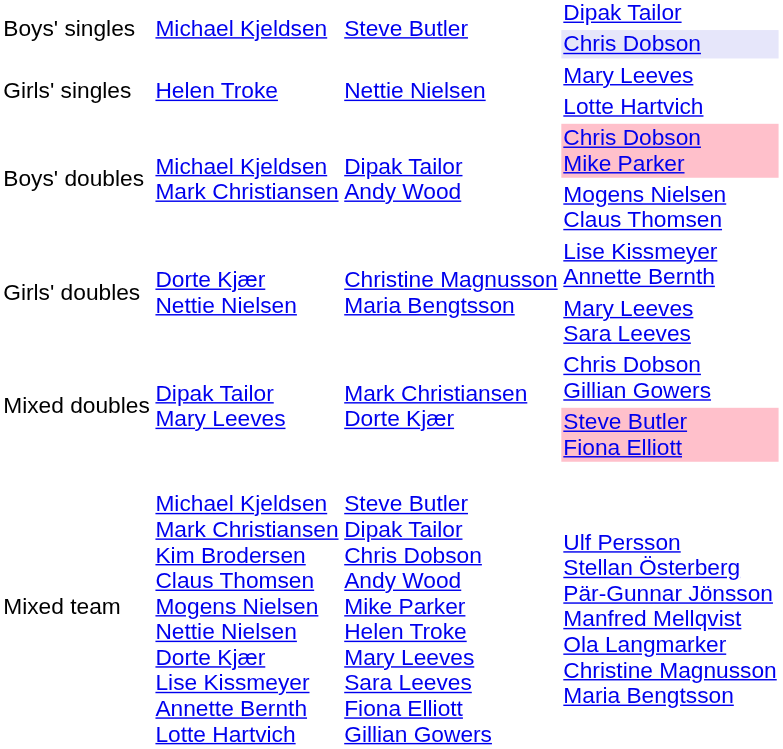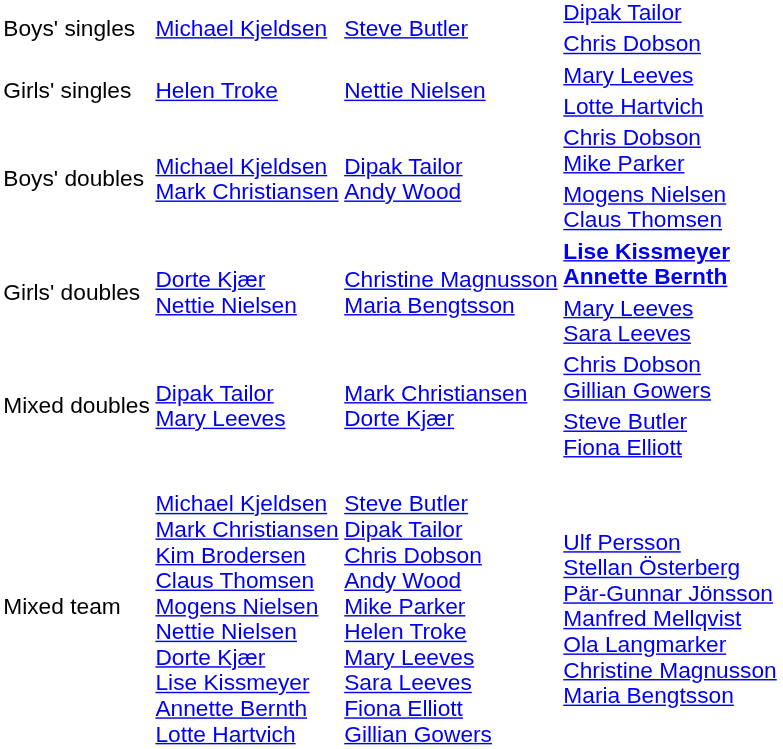(632, 44) lavender background -> (632, 44) no background
(632, 150) pink background -> (632, 150) no background
(640, 264) normal -> (647, 264) bold
(625, 434) pink background -> (625, 434) no background
